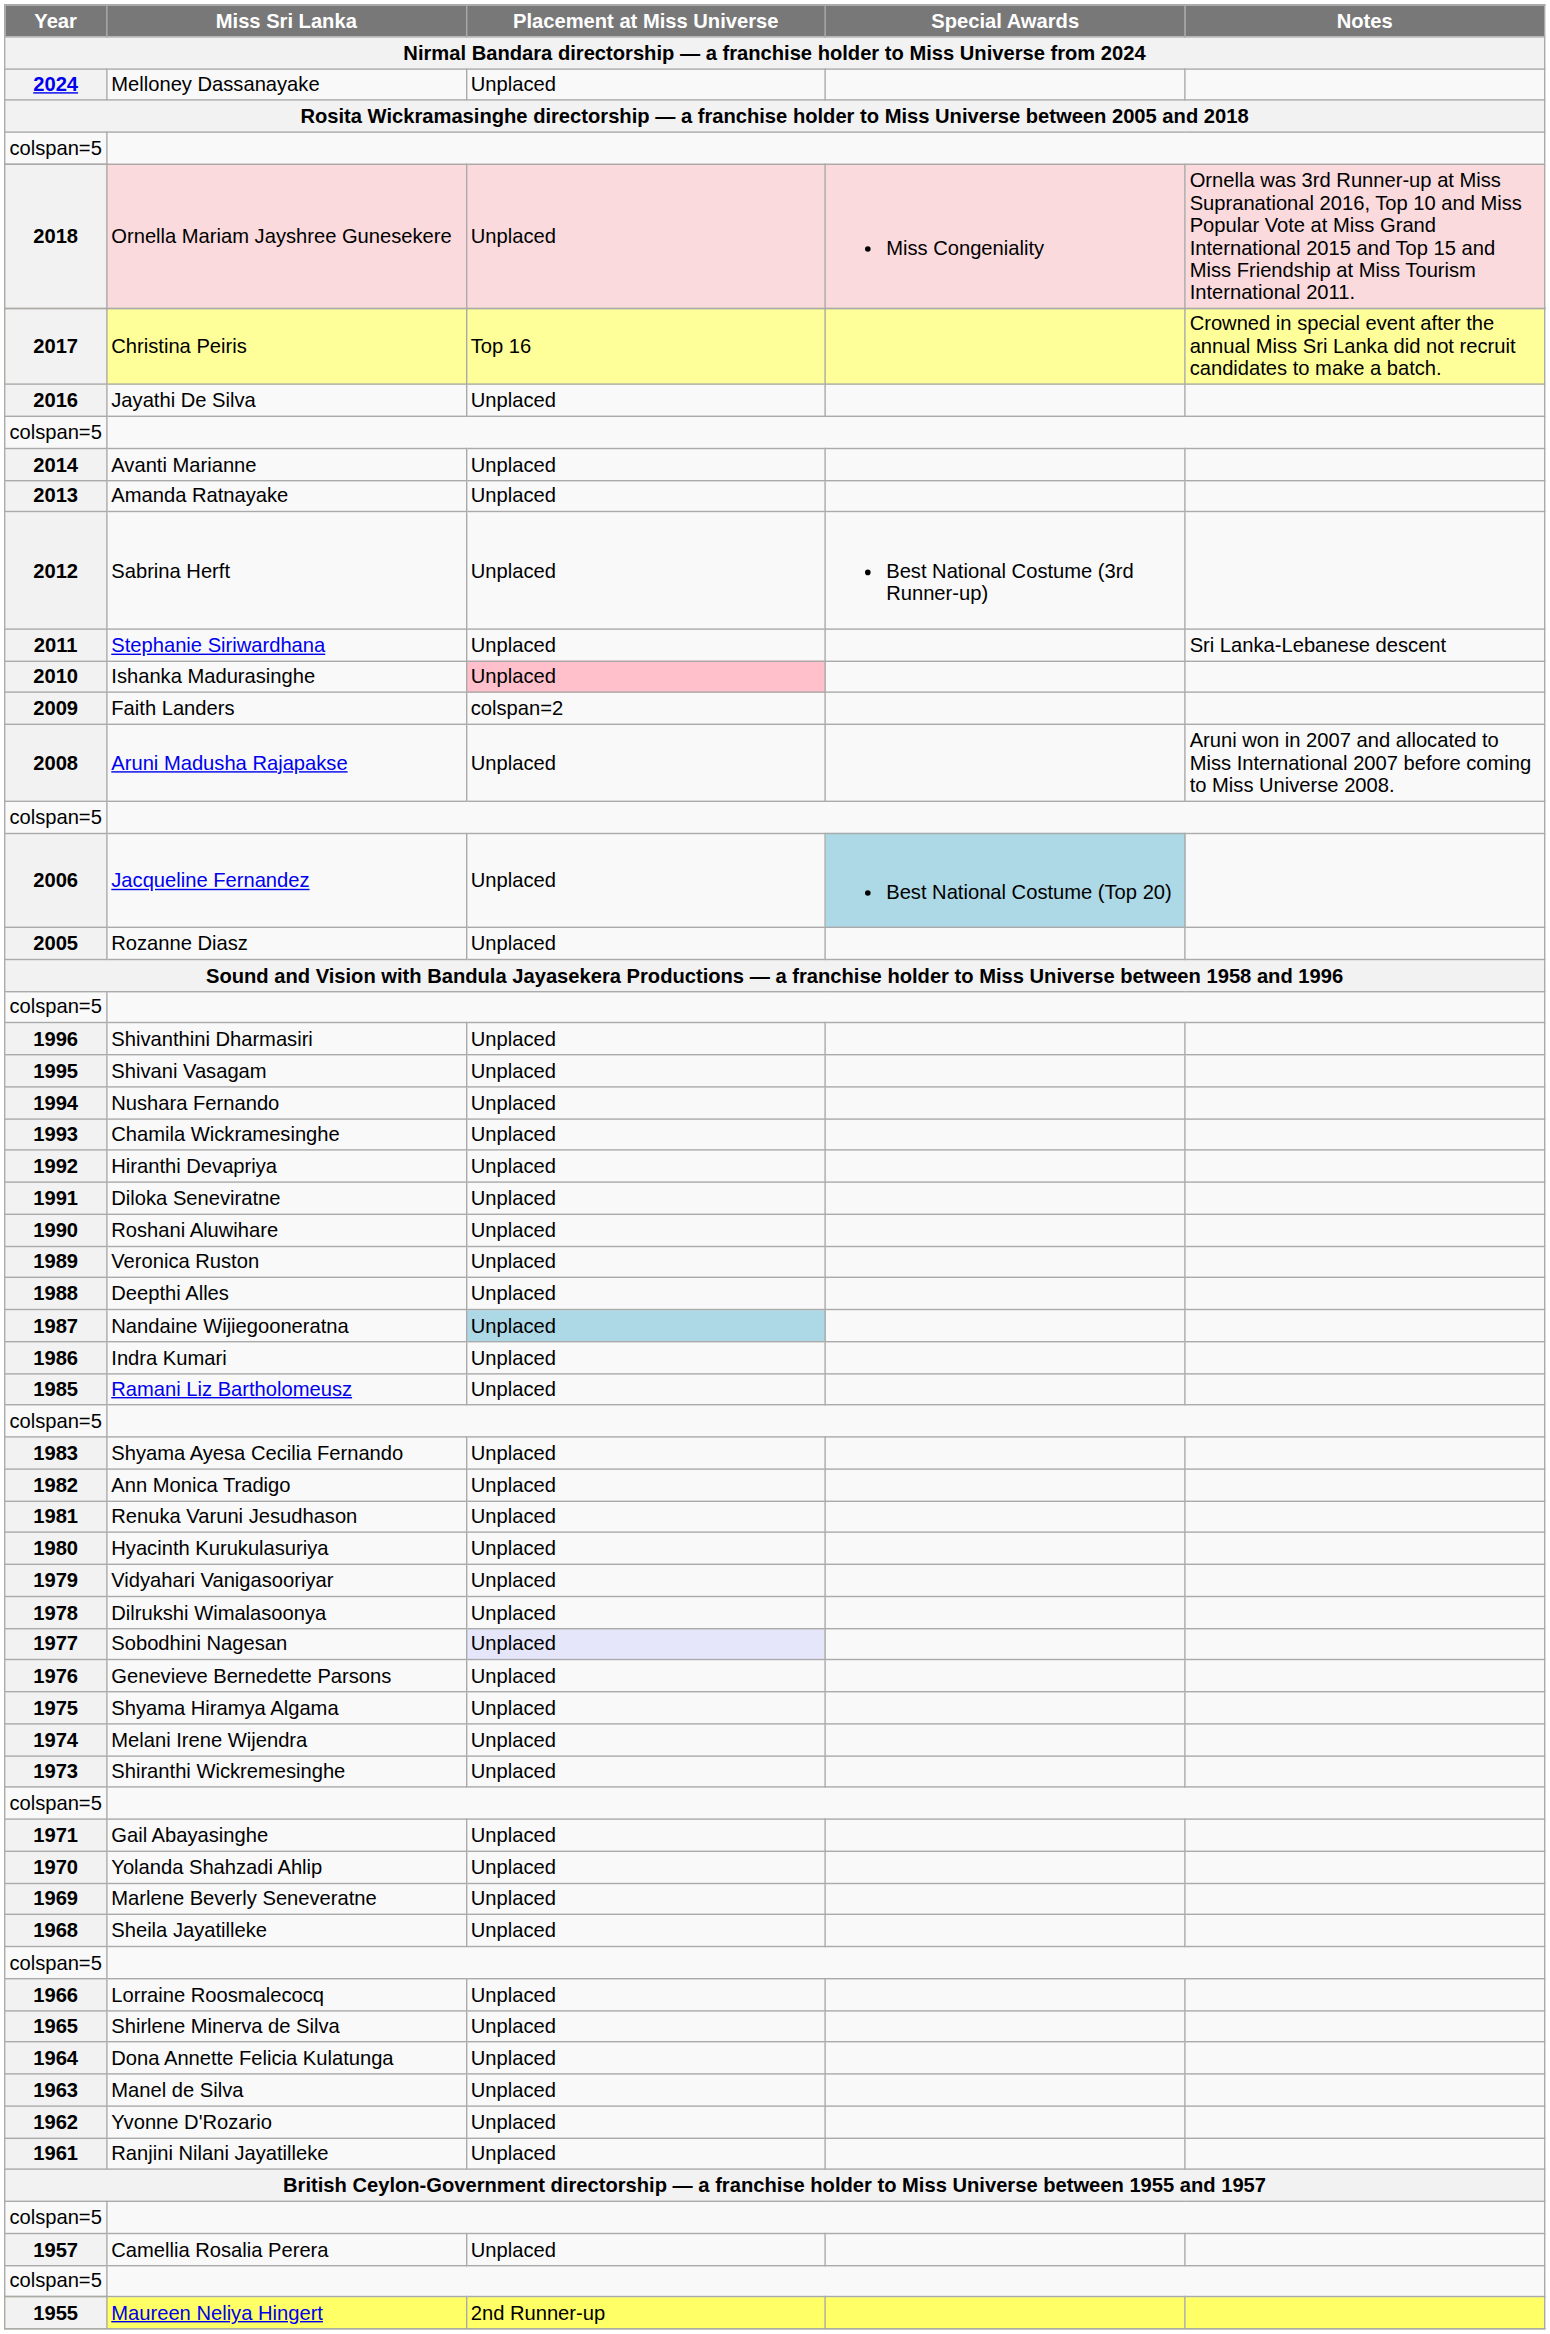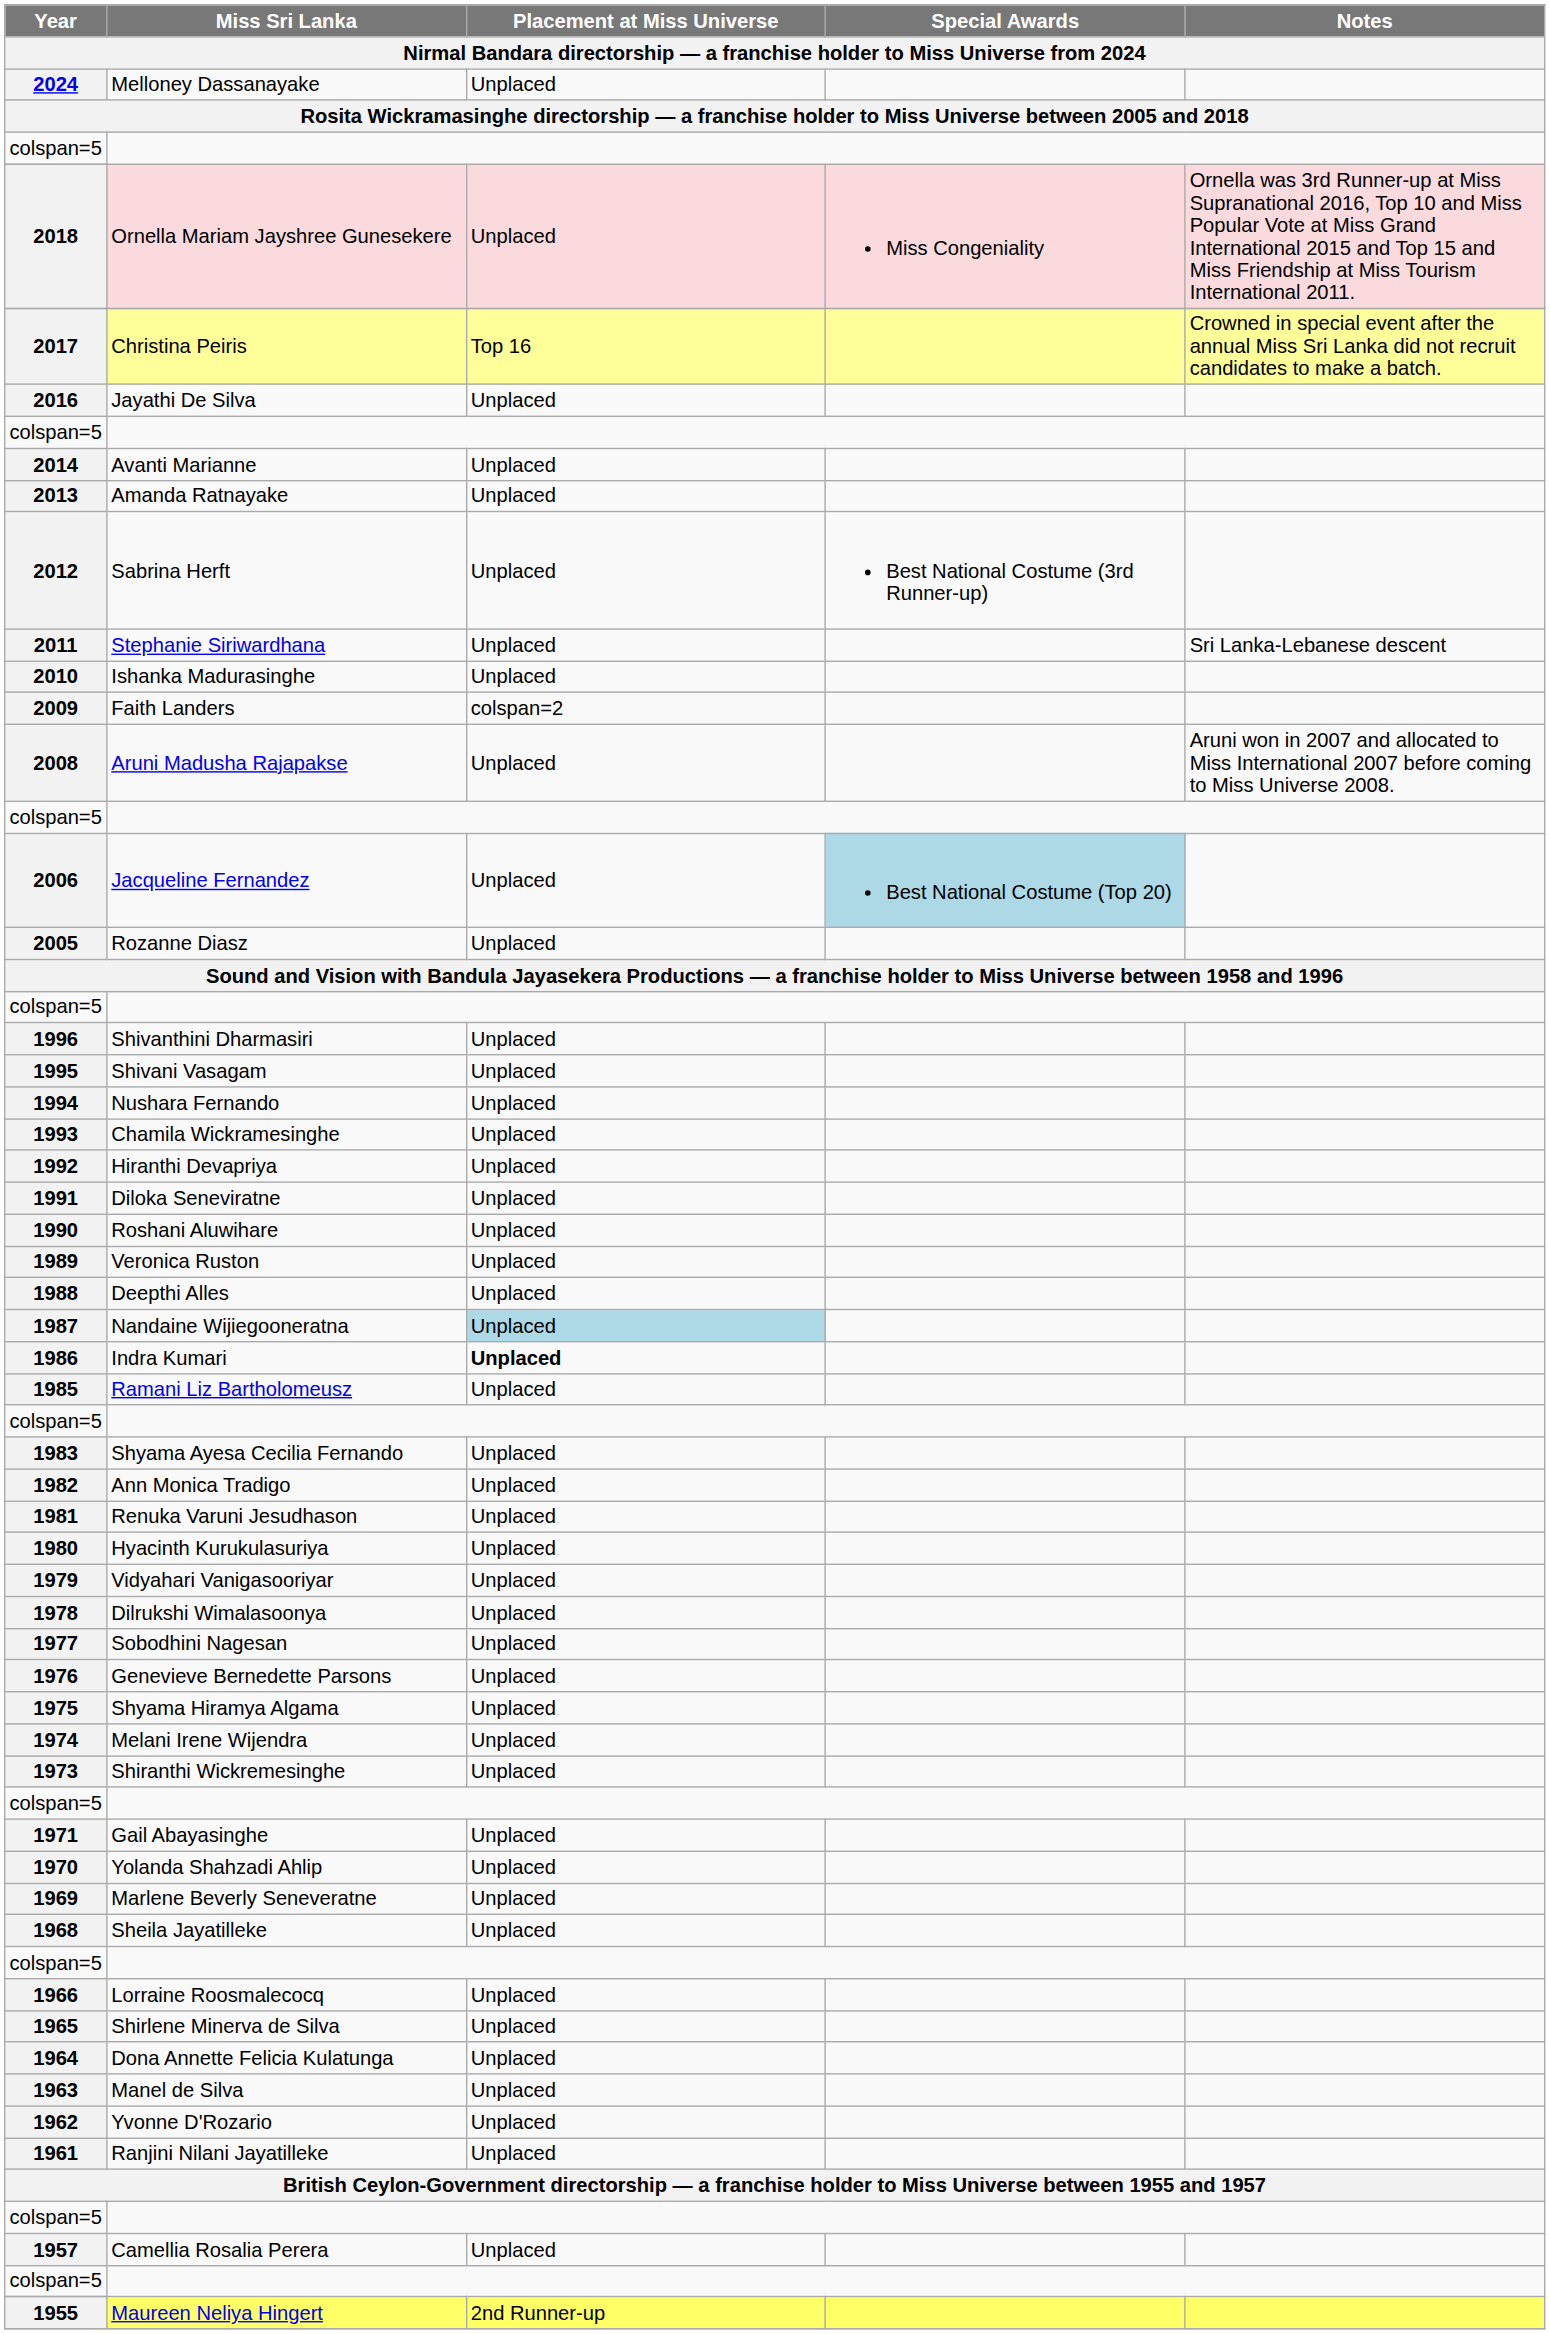(513, 677) pink background -> (513, 677) no background
(513, 1358) normal -> (516, 1358) bold
(513, 1644) lavender background -> (513, 1644) no background
